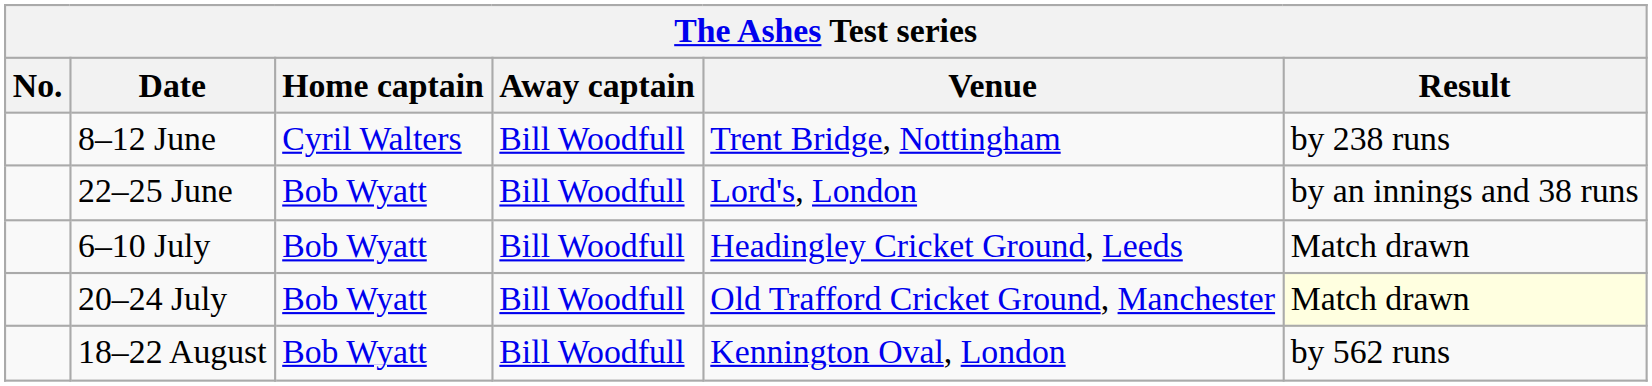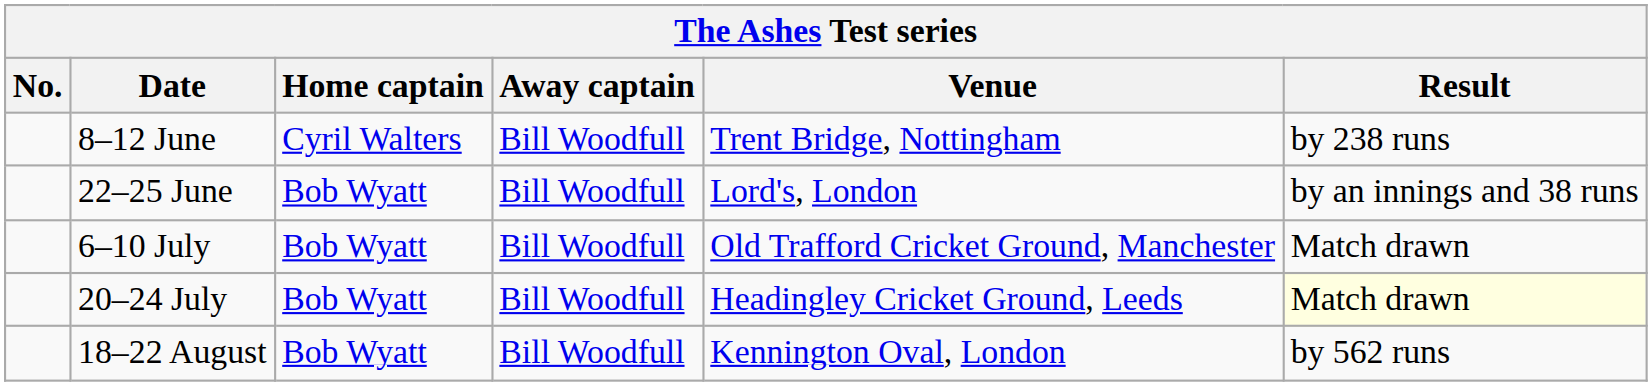(947, 245) Headingley Cricket Ground, Leeds -> (993, 245) Old Trafford Cricket Ground, Manchester
(993, 298) Old Trafford Cricket Ground, Manchester -> (947, 298) Headingley Cricket Ground, Leeds
